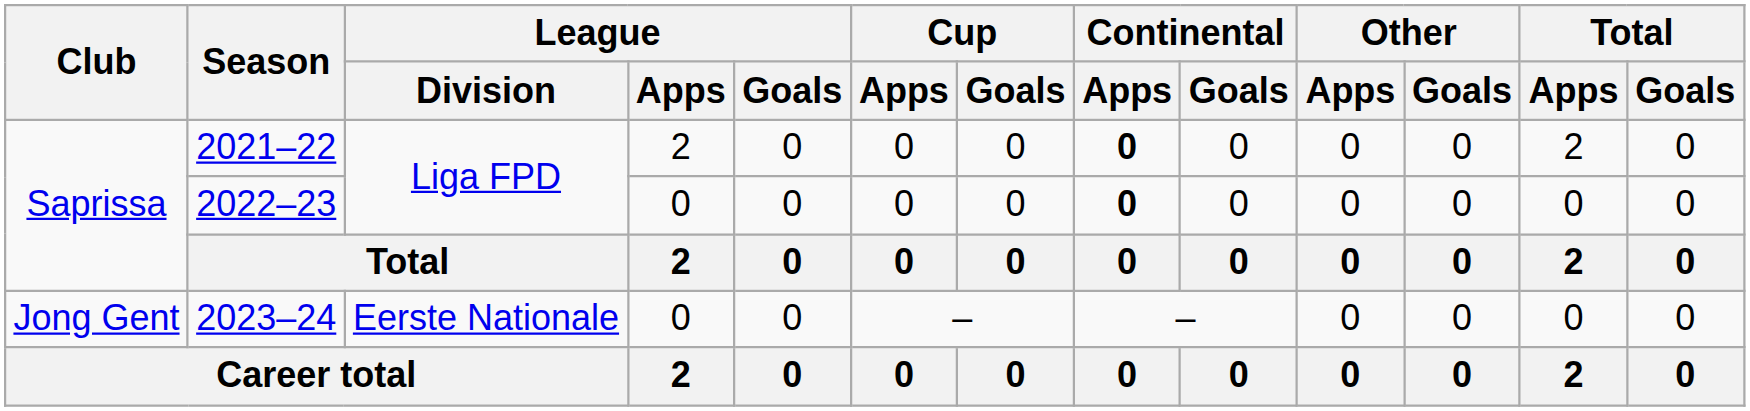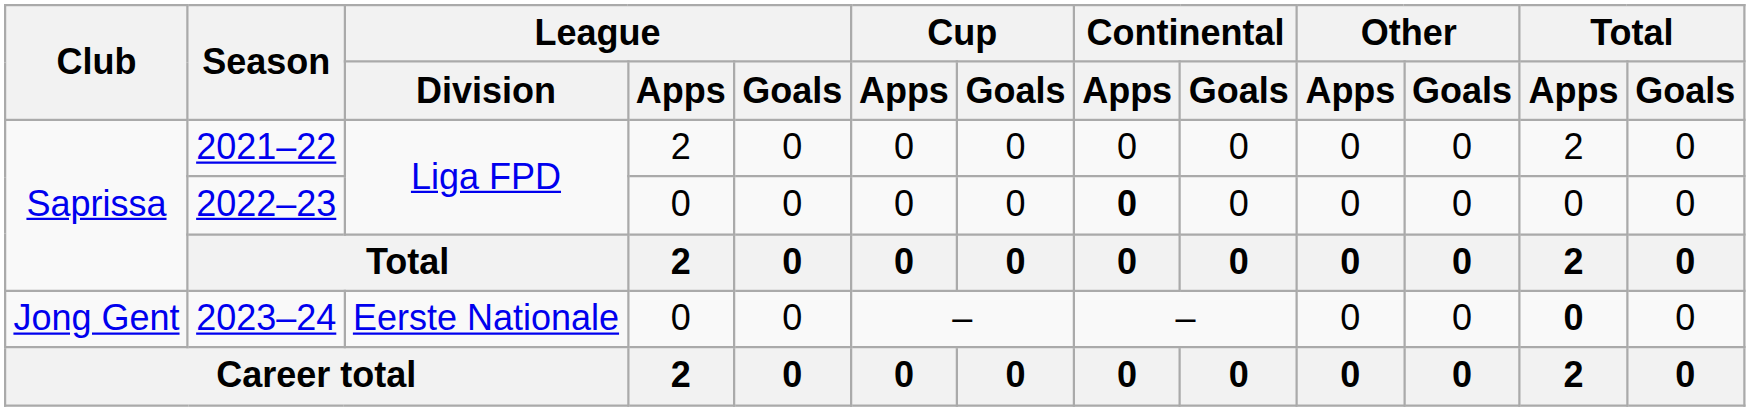(1127, 147) bold -> (1127, 147) normal
(1574, 318) normal -> (1574, 318) bold
